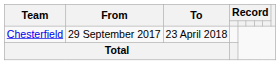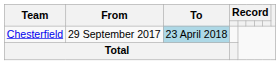(196, 34) no background -> (196, 34) lightblue background
